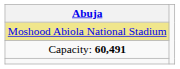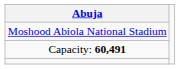(87, 31) khaki background -> (87, 31) no background
